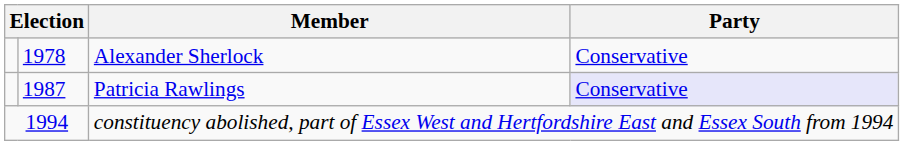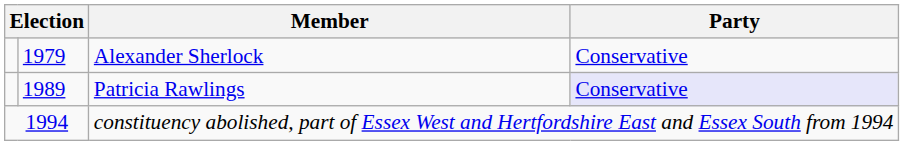(44, 55) 1978 -> (44, 55) 1979
(44, 88) 1987 -> (44, 88) 1989
